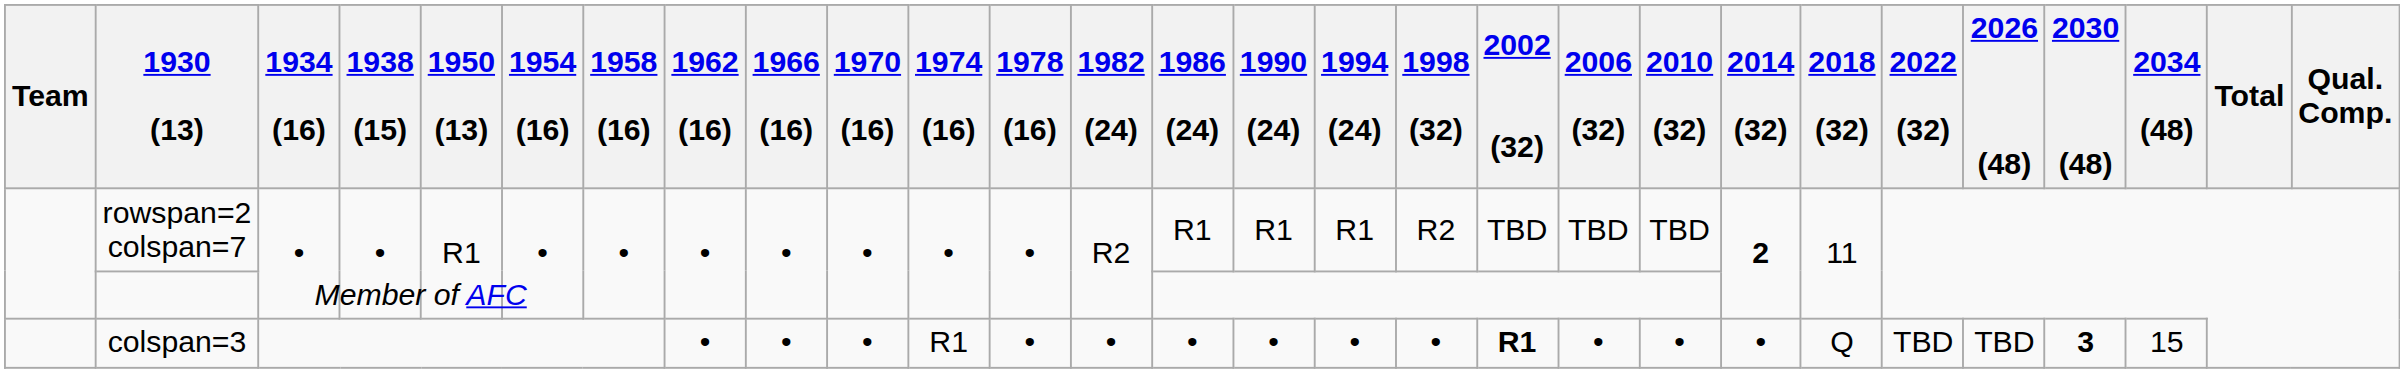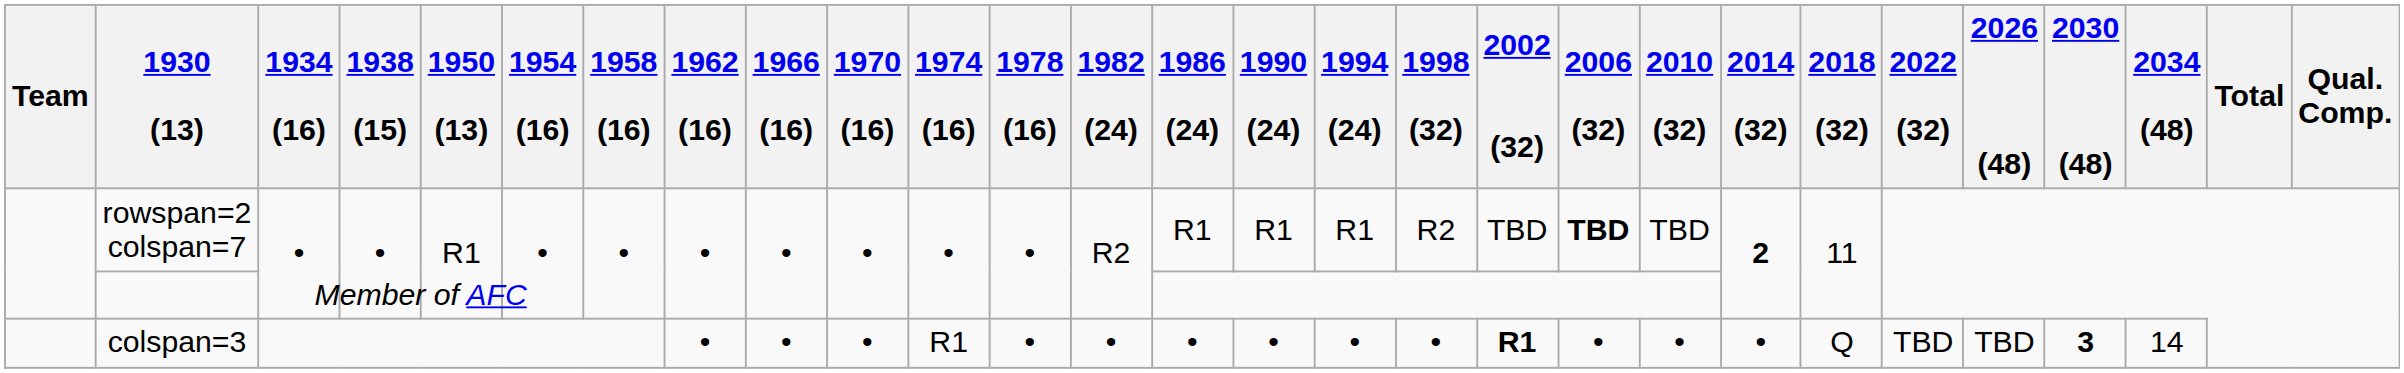(1598, 229) normal -> (1598, 229) bold
(2167, 342) 15 -> (2167, 342) 14
